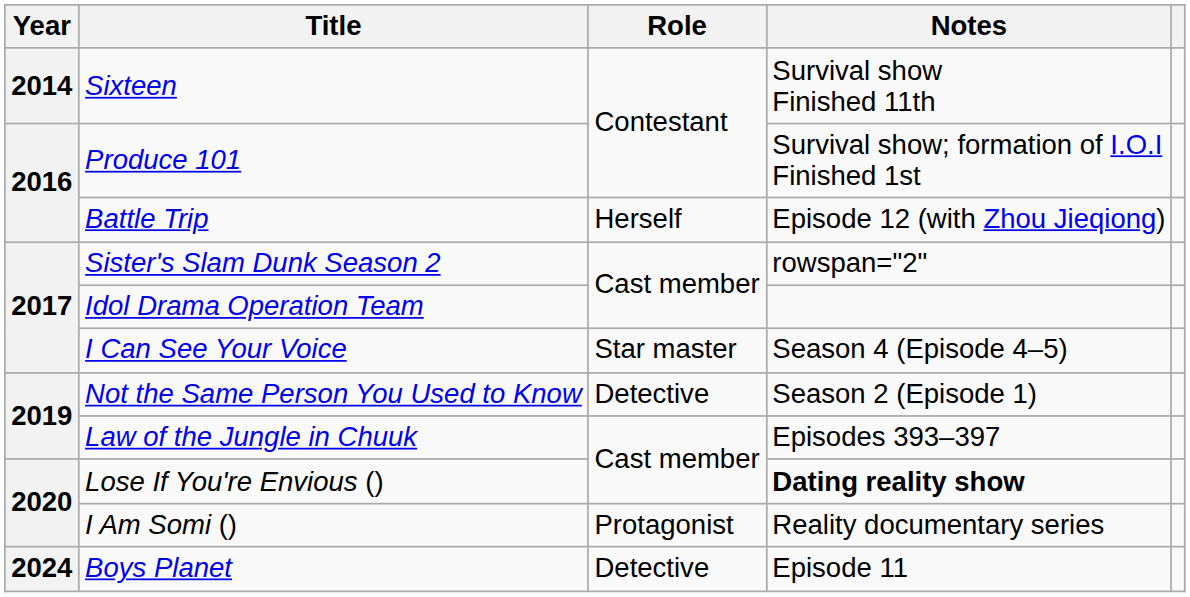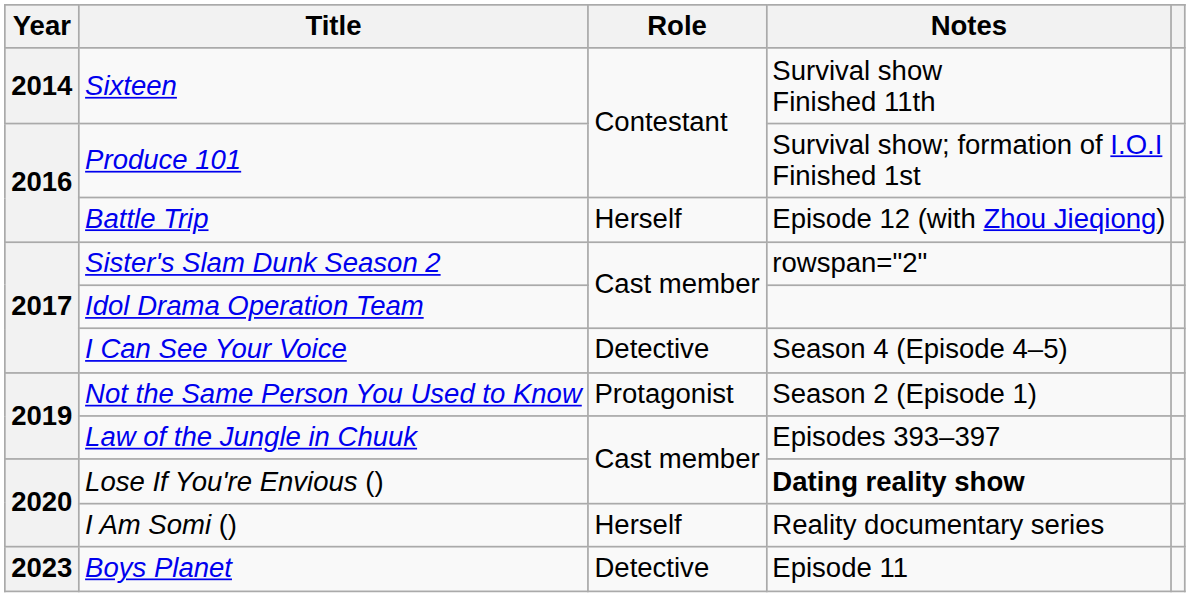(666, 350) Star master -> (652, 350) Detective
(652, 393) Detective -> (664, 393) Protagonist
(664, 524) Protagonist -> (638, 524) Herself
(42, 568) 2024 -> (42, 568) 2023
